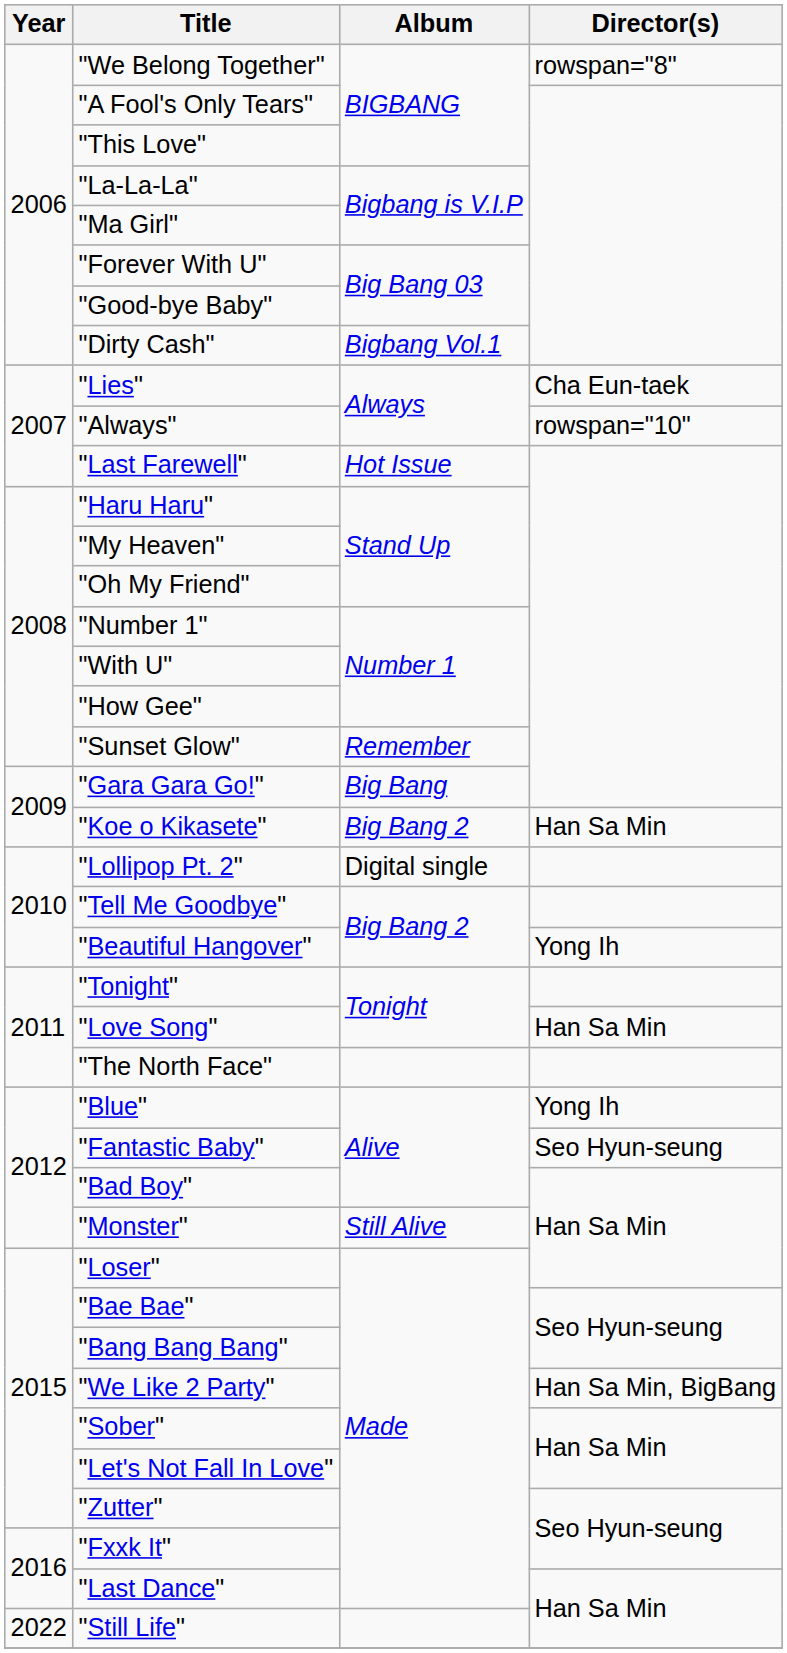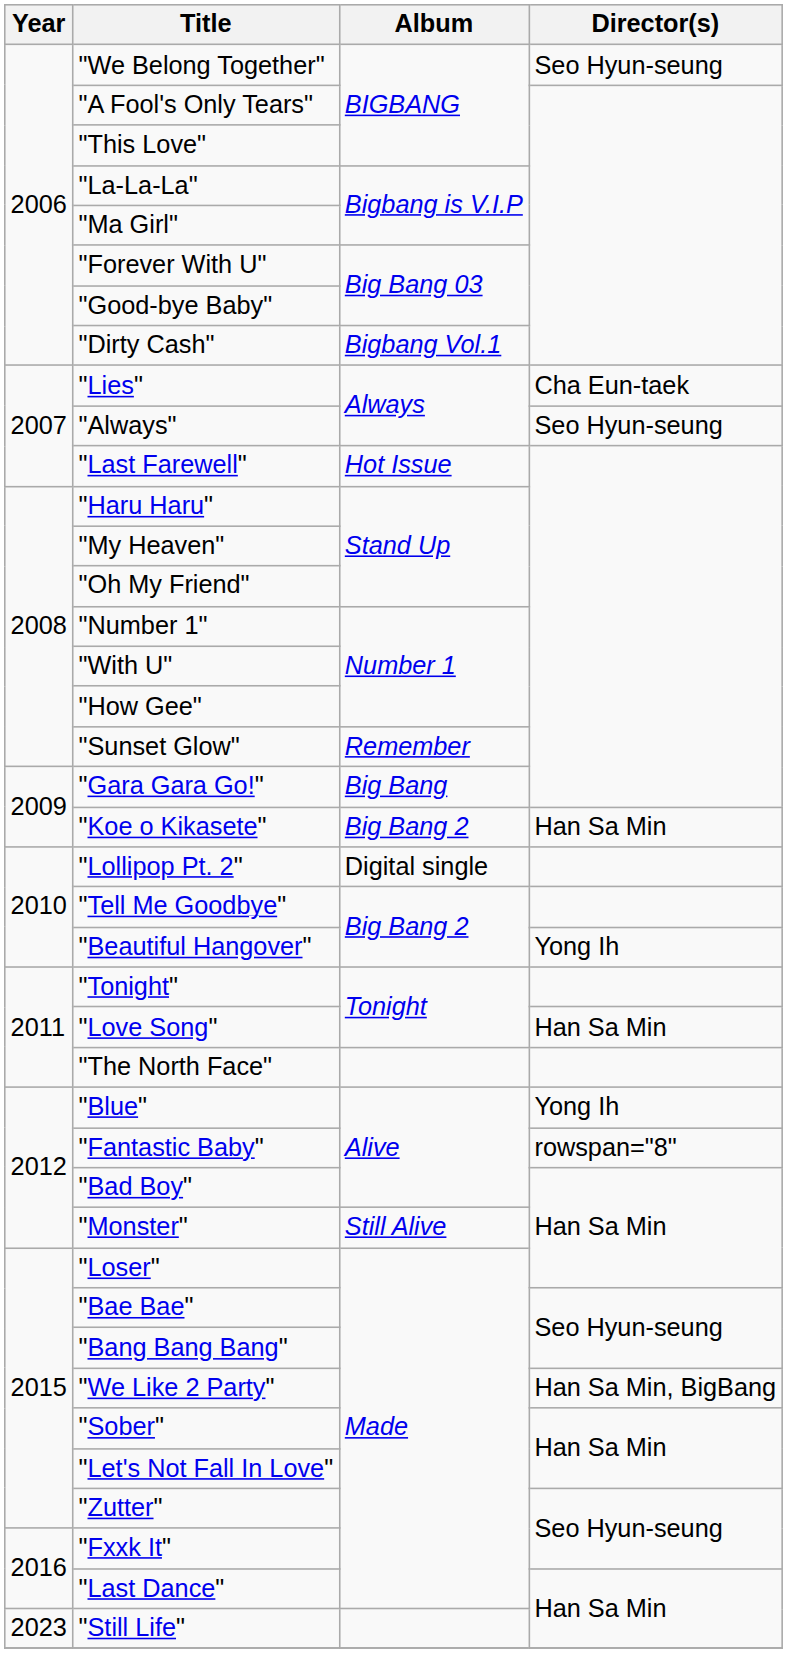(606, 64) rowspan="8" -> (629, 64) Seo Hyun-seung
(613, 425) rowspan="10" -> (629, 425) Seo Hyun-seung
(629, 1147) Seo Hyun-seung -> (606, 1147) rowspan="8"
(39, 1628) 2022 -> (39, 1628) 2023
